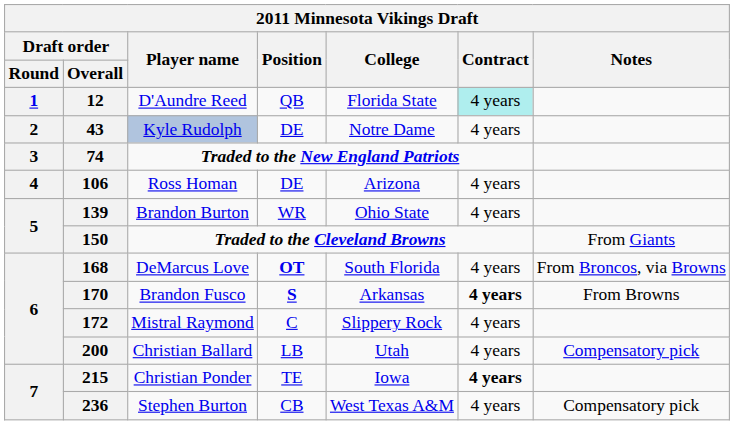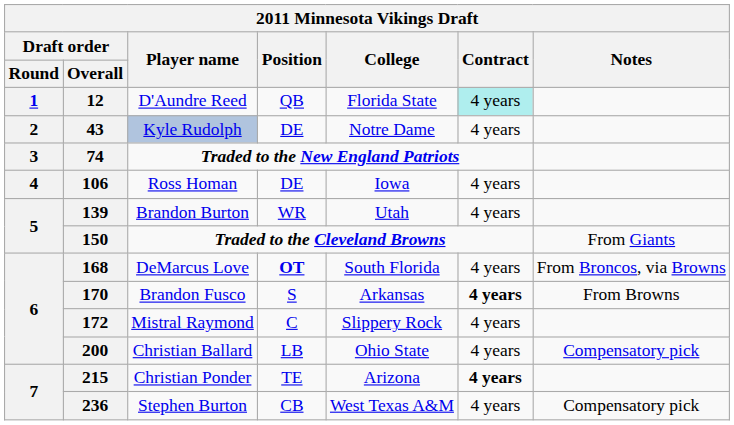(392, 184) Arizona -> (392, 184) Iowa
(392, 211) Ohio State -> (392, 211) Utah
(292, 294) bold -> (292, 294) normal
(392, 350) Utah -> (392, 350) Ohio State
(392, 377) Iowa -> (392, 377) Arizona
